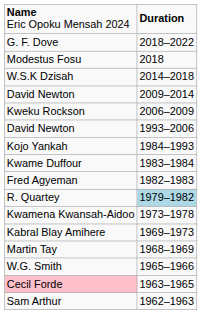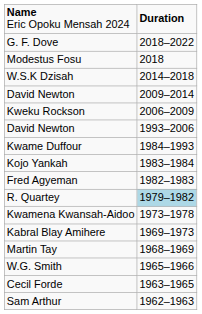(37, 146) Kojo Yankah -> (44, 146) Kwame Duffour
(44, 163) Kwame Duffour -> (37, 163) Kojo Yankah
(35, 284) pink background -> (35, 284) no background
